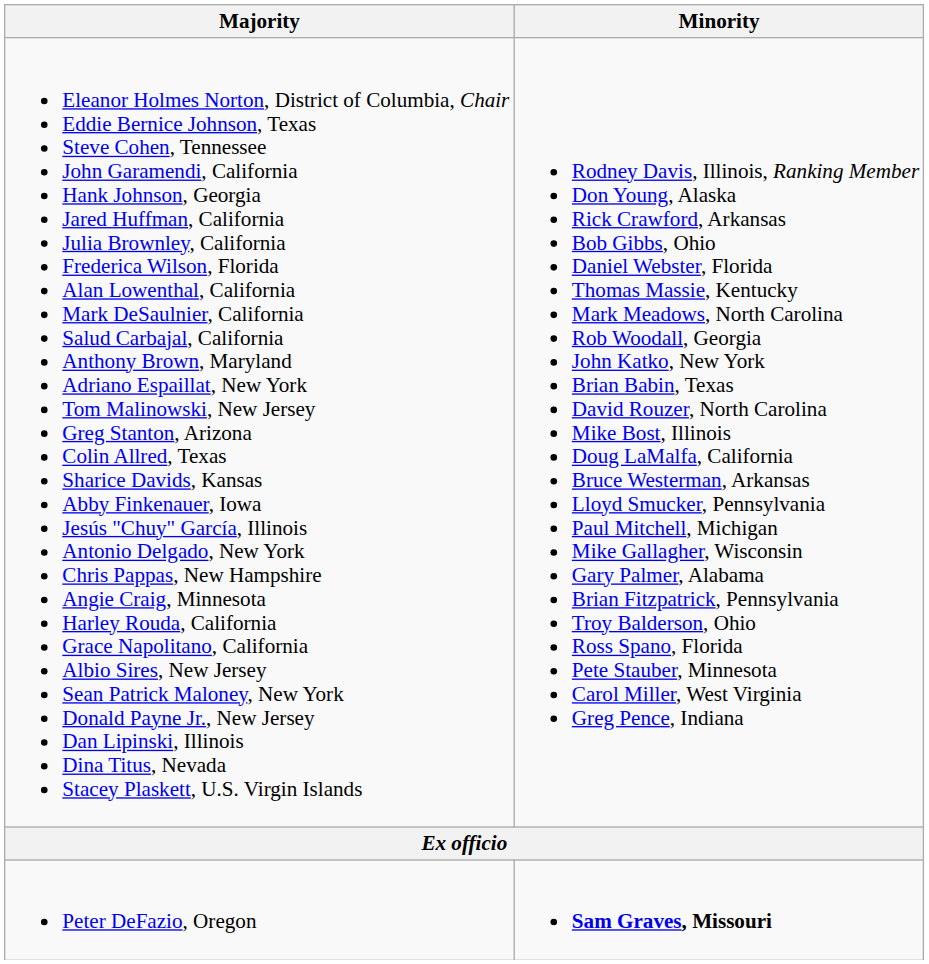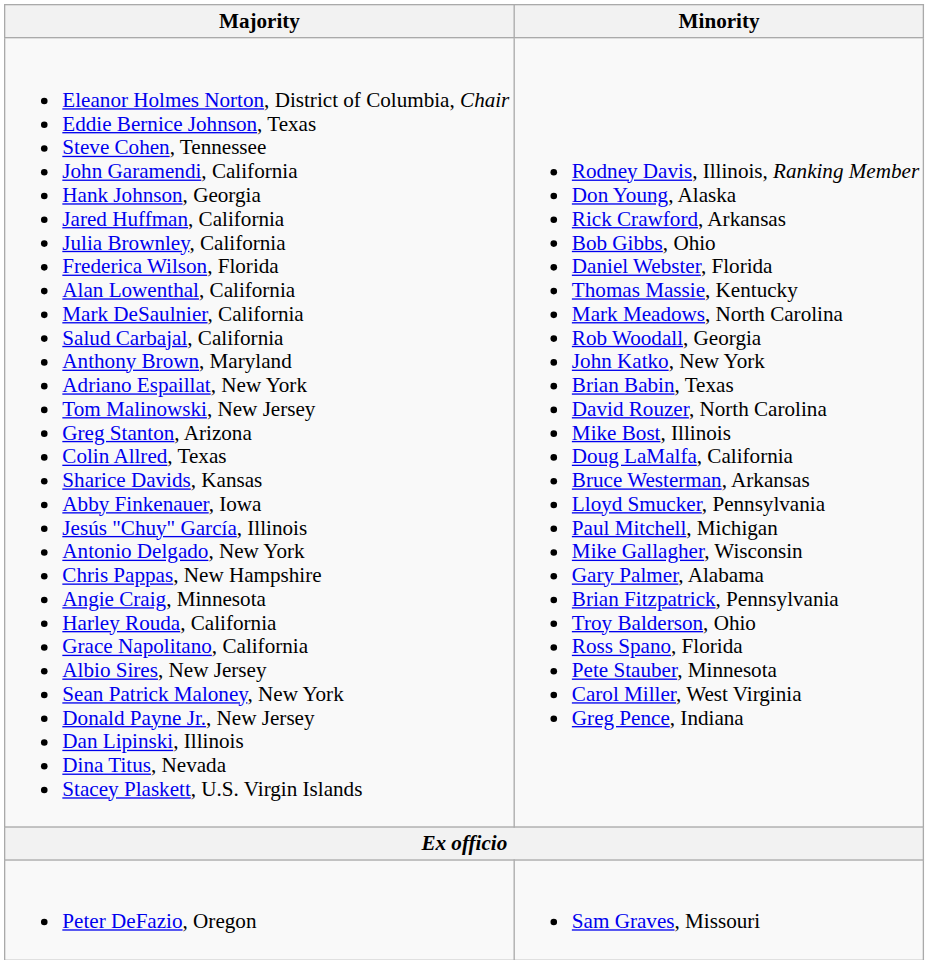(719, 922) bold -> (719, 922) normal
